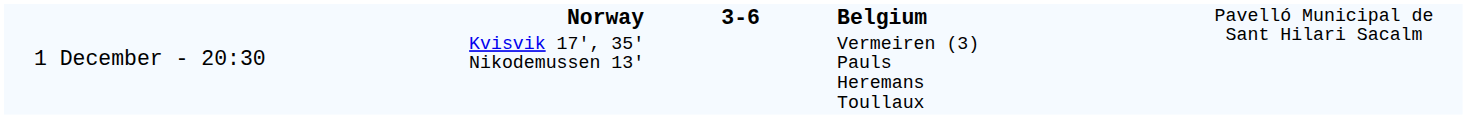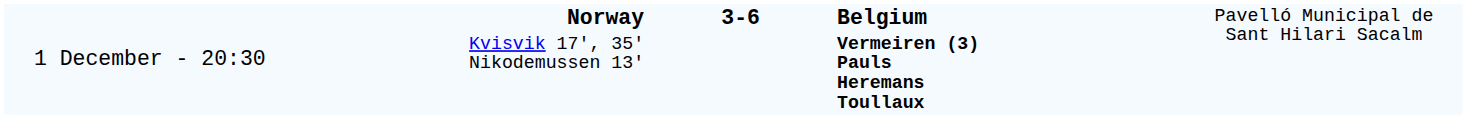(908, 73) normal -> (908, 73) bold
